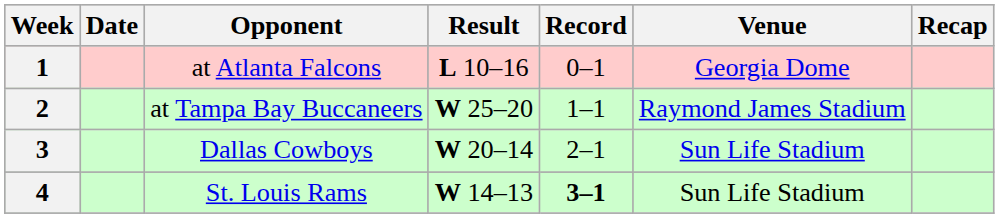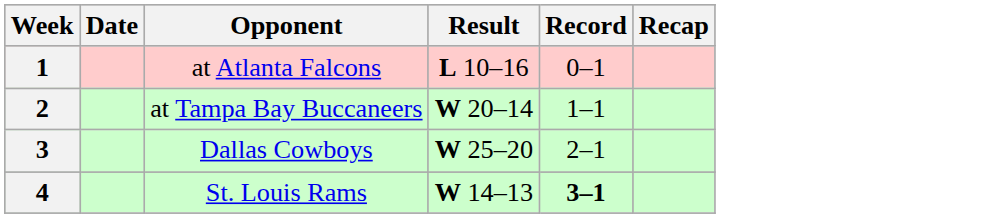- column: (772, 25)
(484, 108) W 25–20 -> (484, 108) W 20–14
(484, 150) W 20–14 -> (484, 150) W 25–20
